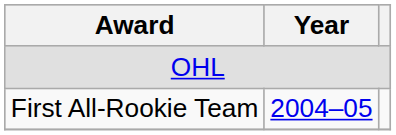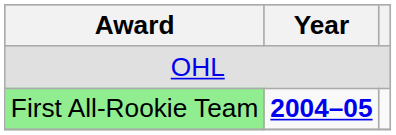(135, 108) no background -> (135, 108) lightgreen background
(321, 108) normal -> (321, 108) bold
